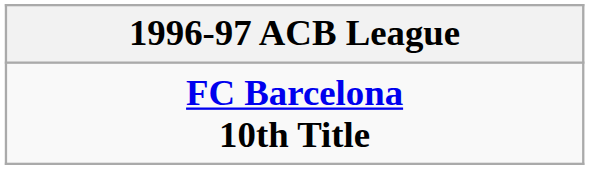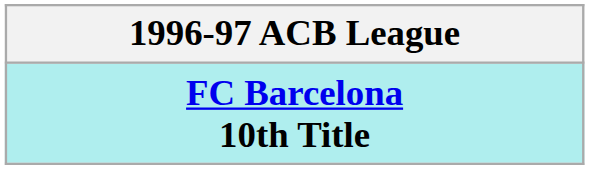(295, 112) no background -> (295, 112) paleturquoise background
